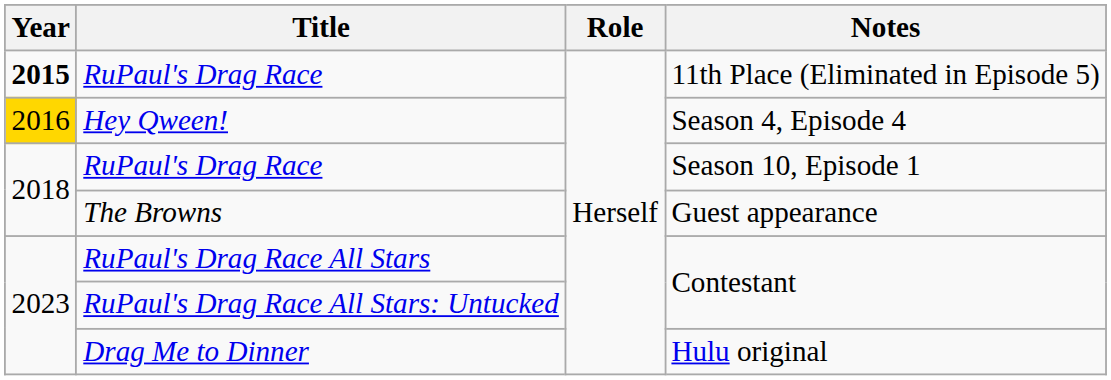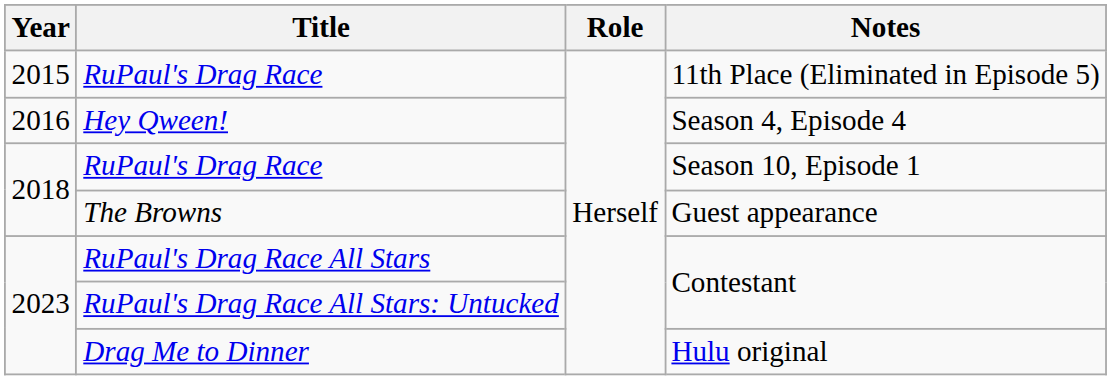(41, 73) bold -> (41, 73) normal
(41, 119) gold background -> (41, 119) no background
